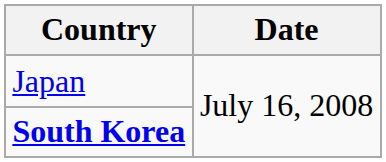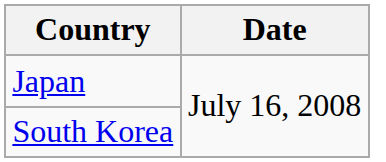(99, 131) bold -> (93, 131) normal
